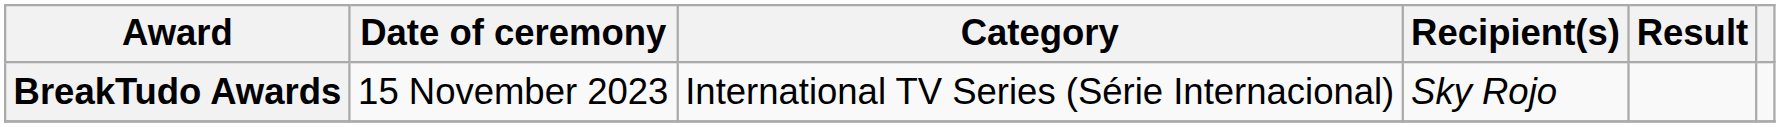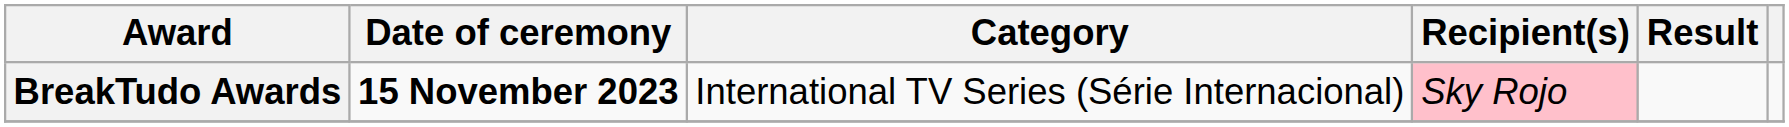(513, 91) normal -> (518, 91) bold
(1484, 91) no background -> (1494, 91) pink background
